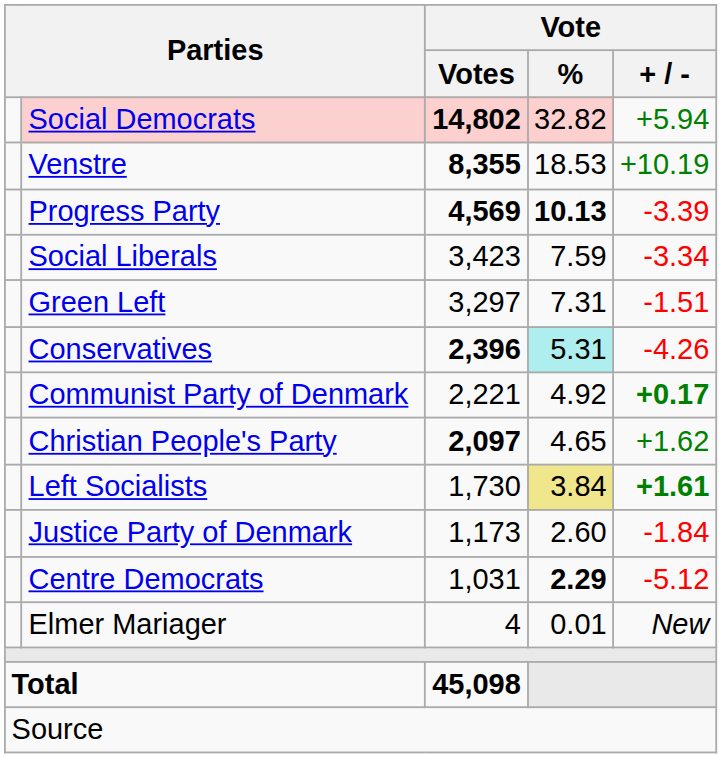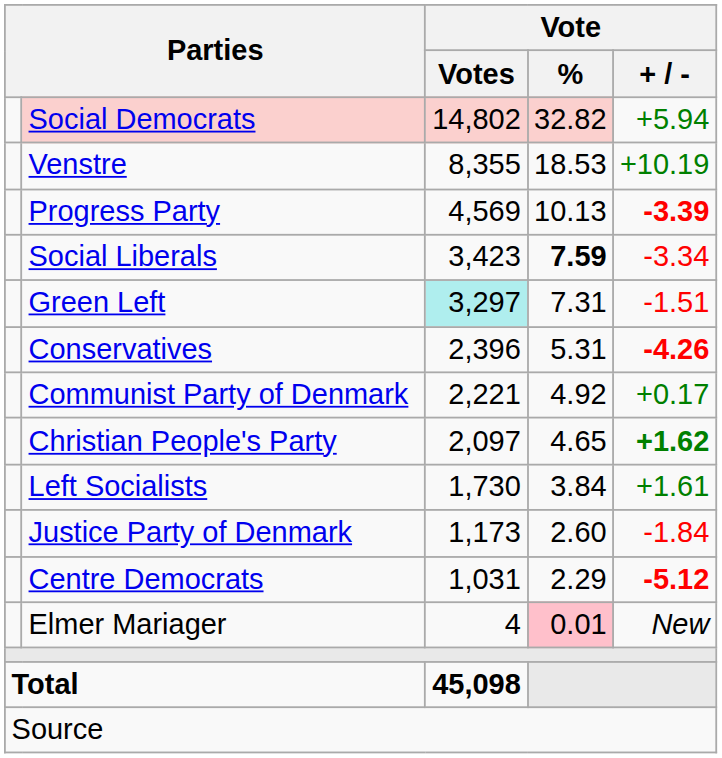(476, 119) bold -> (476, 119) normal
(485, 165) bold -> (485, 165) normal
(485, 211) bold -> (485, 211) normal
(570, 211) bold -> (570, 211) normal
(676, 211) normal -> (676, 211) bold
(578, 257) normal -> (578, 257) bold
(485, 303) no background -> (485, 303) paleturquoise background
(485, 348) bold -> (485, 348) normal
(578, 348) paleturquoise background -> (578, 348) no background
(676, 348) normal -> (676, 348) bold
(673, 394) bold -> (673, 394) normal
(485, 440) bold -> (485, 440) normal
(673, 440) normal -> (673, 440) bold
(578, 486) khaki background -> (578, 486) no background
(673, 486) bold -> (673, 486) normal
(578, 578) bold -> (578, 578) normal
(676, 578) normal -> (676, 578) bold
(578, 624) no background -> (578, 624) pink background
